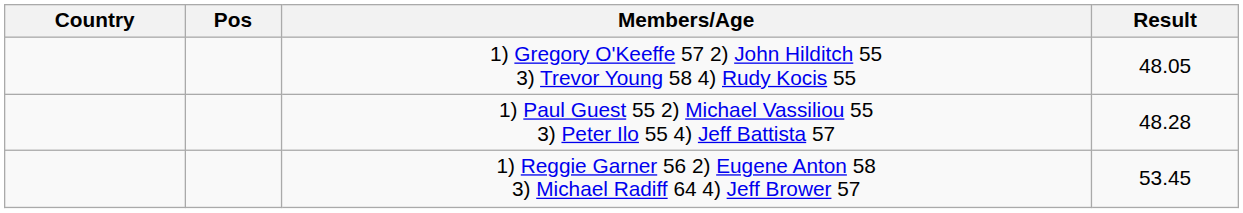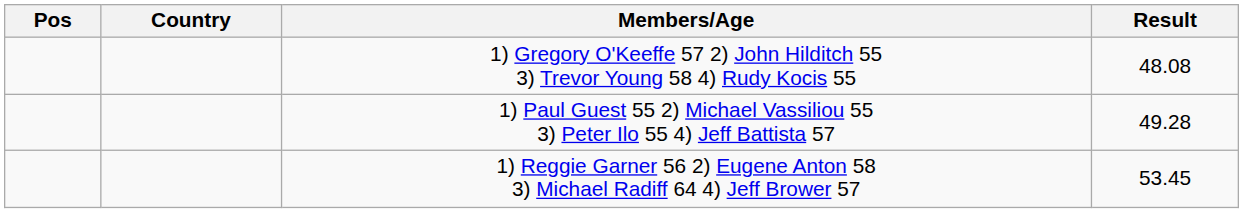columns swapped: (233, 20) <-> (95, 20)
(1165, 65) 48.05 -> (1165, 65) 48.08
(1165, 122) 48.28 -> (1165, 122) 49.28
